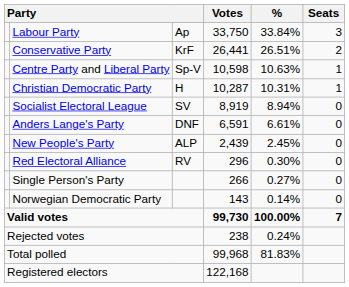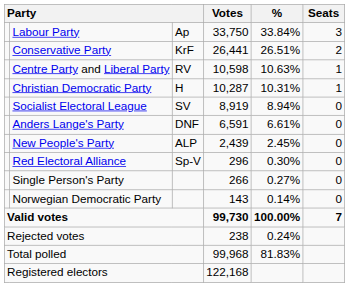(188, 69) Sp-V -> (183, 69) RV
(183, 161) RV -> (188, 161) Sp-V
